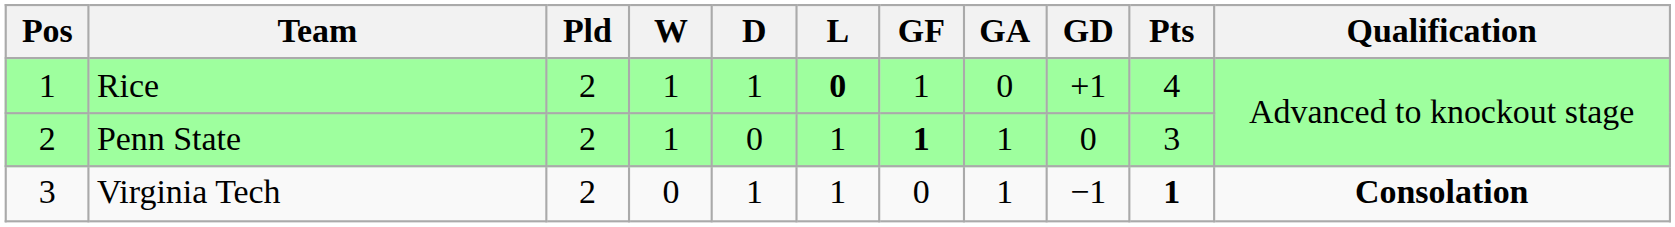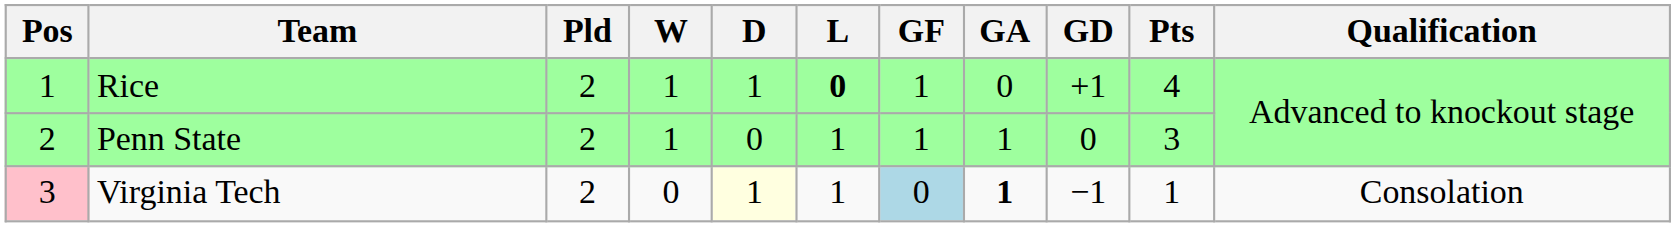(921, 138) bold -> (921, 138) normal
(47, 192) no background -> (47, 192) pink background
(754, 192) no background -> (754, 192) lightyellow background
(921, 192) no background -> (921, 192) lightblue background
(1005, 192) normal -> (1005, 192) bold
(1172, 192) bold -> (1172, 192) normal
(1442, 192) bold -> (1442, 192) normal
